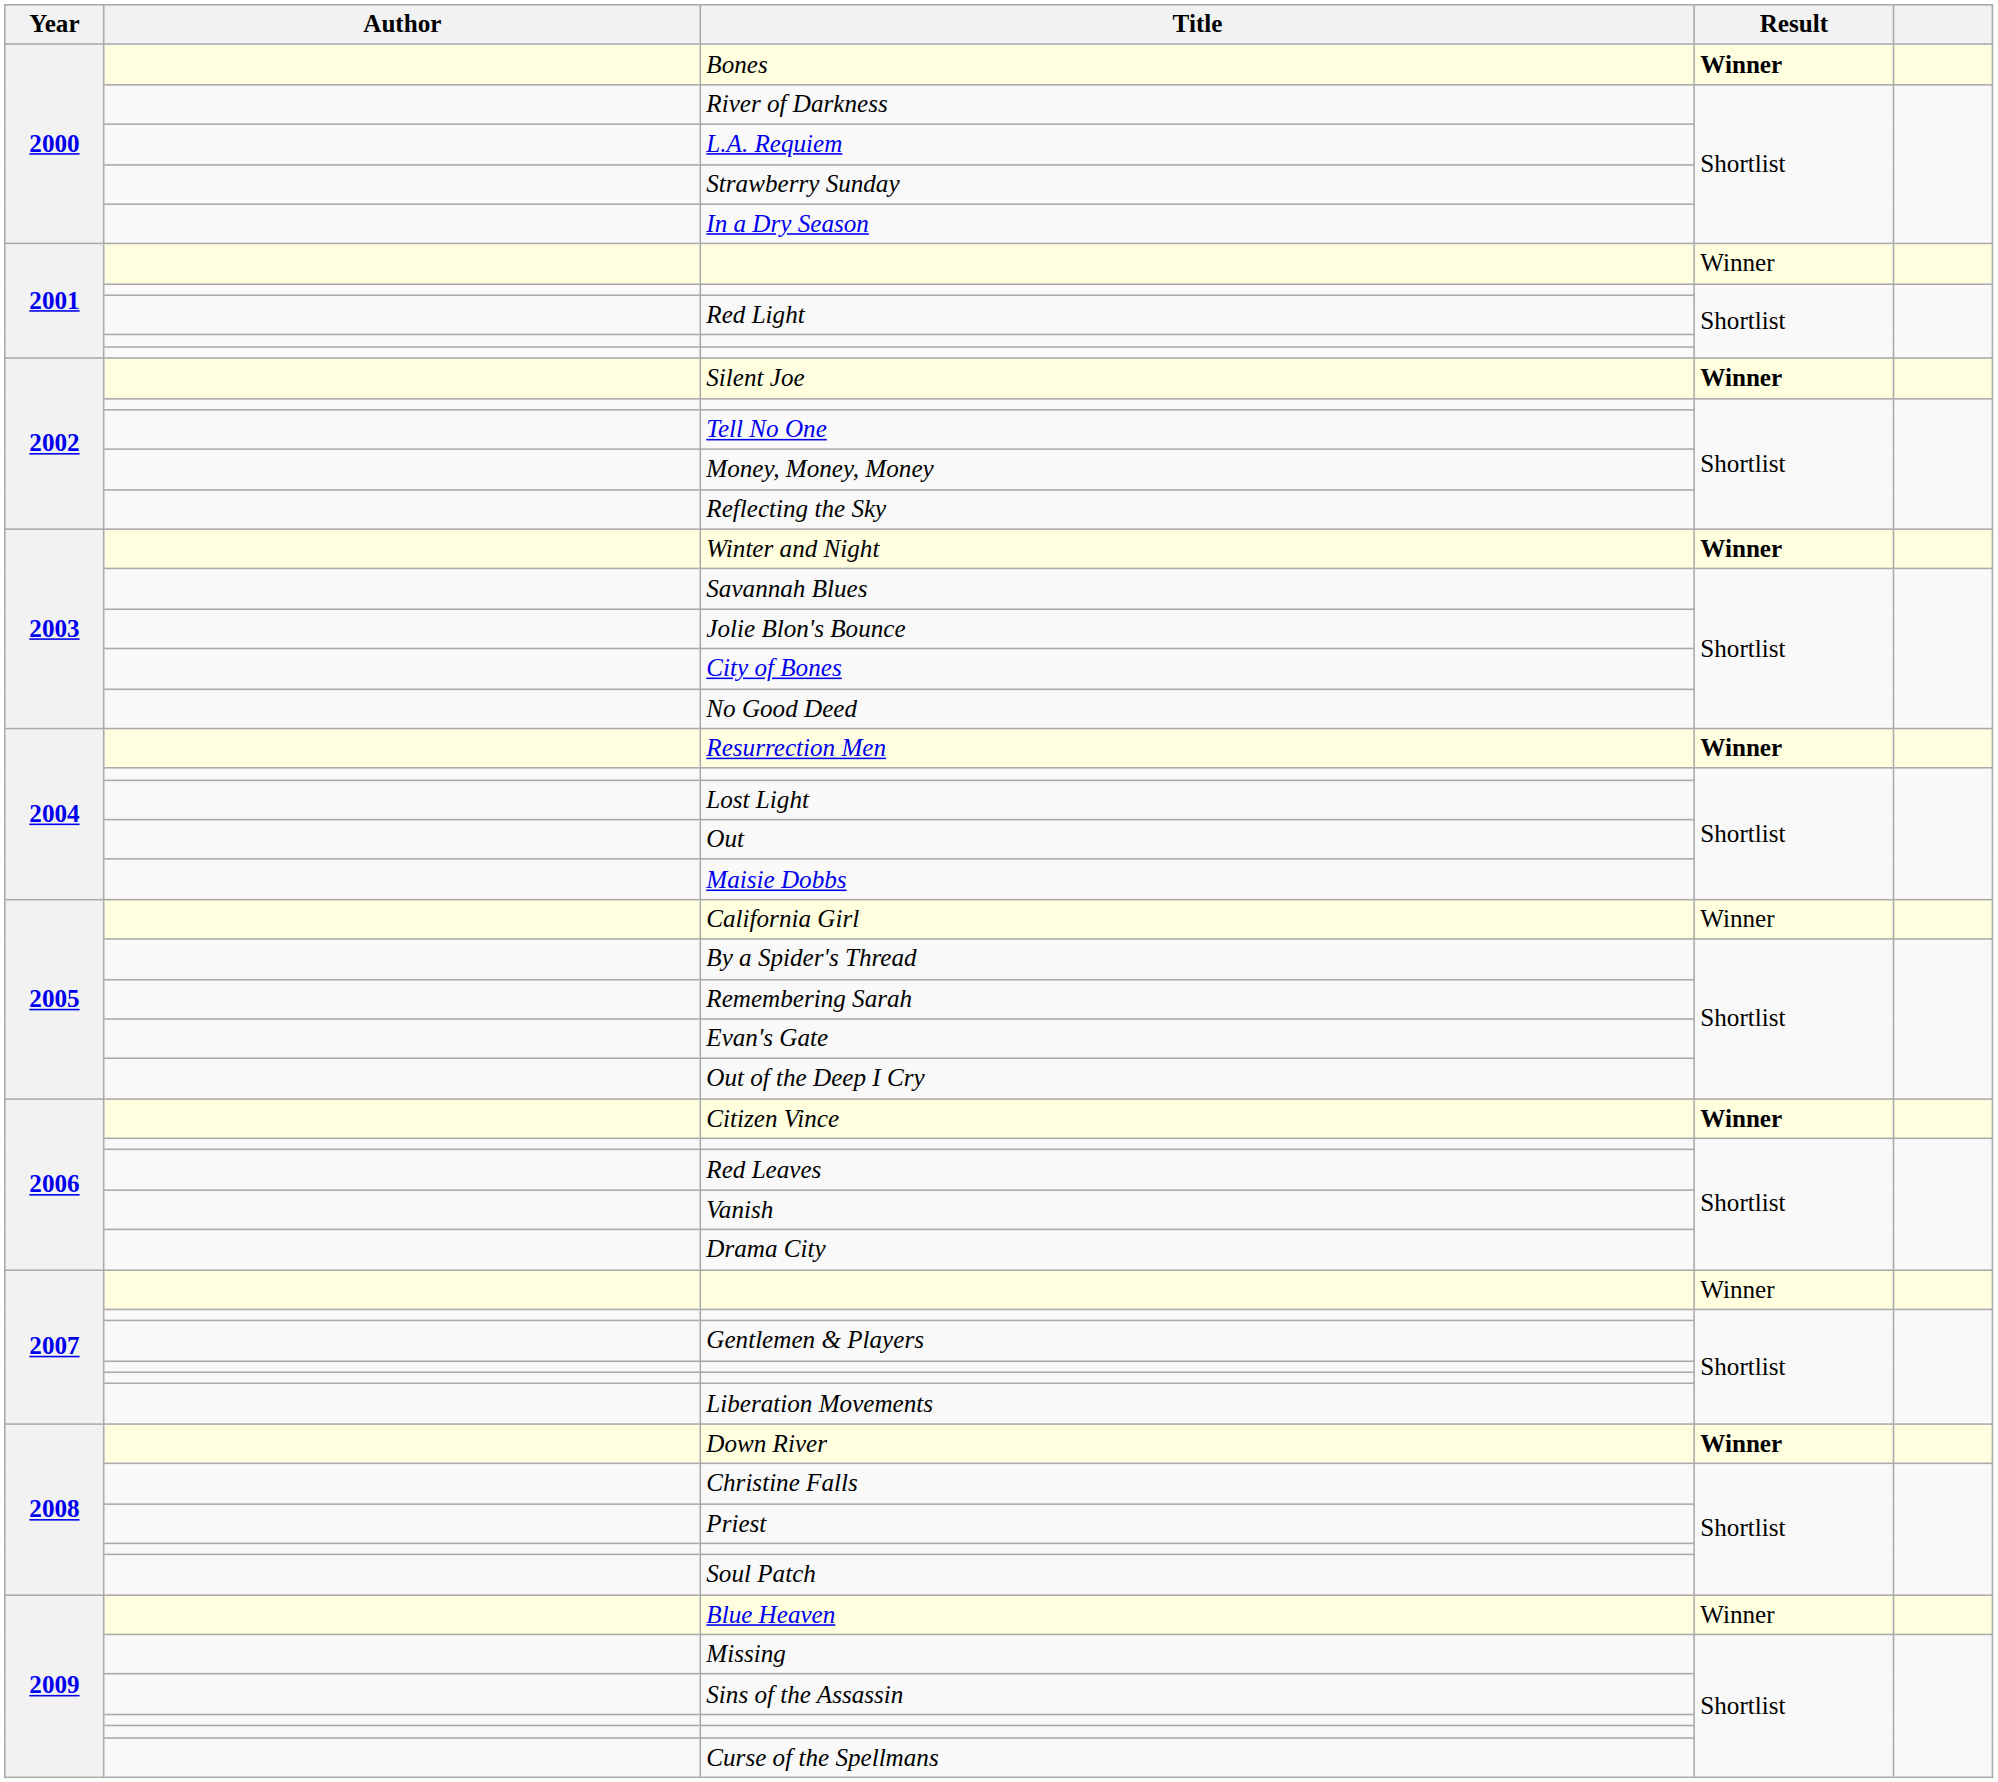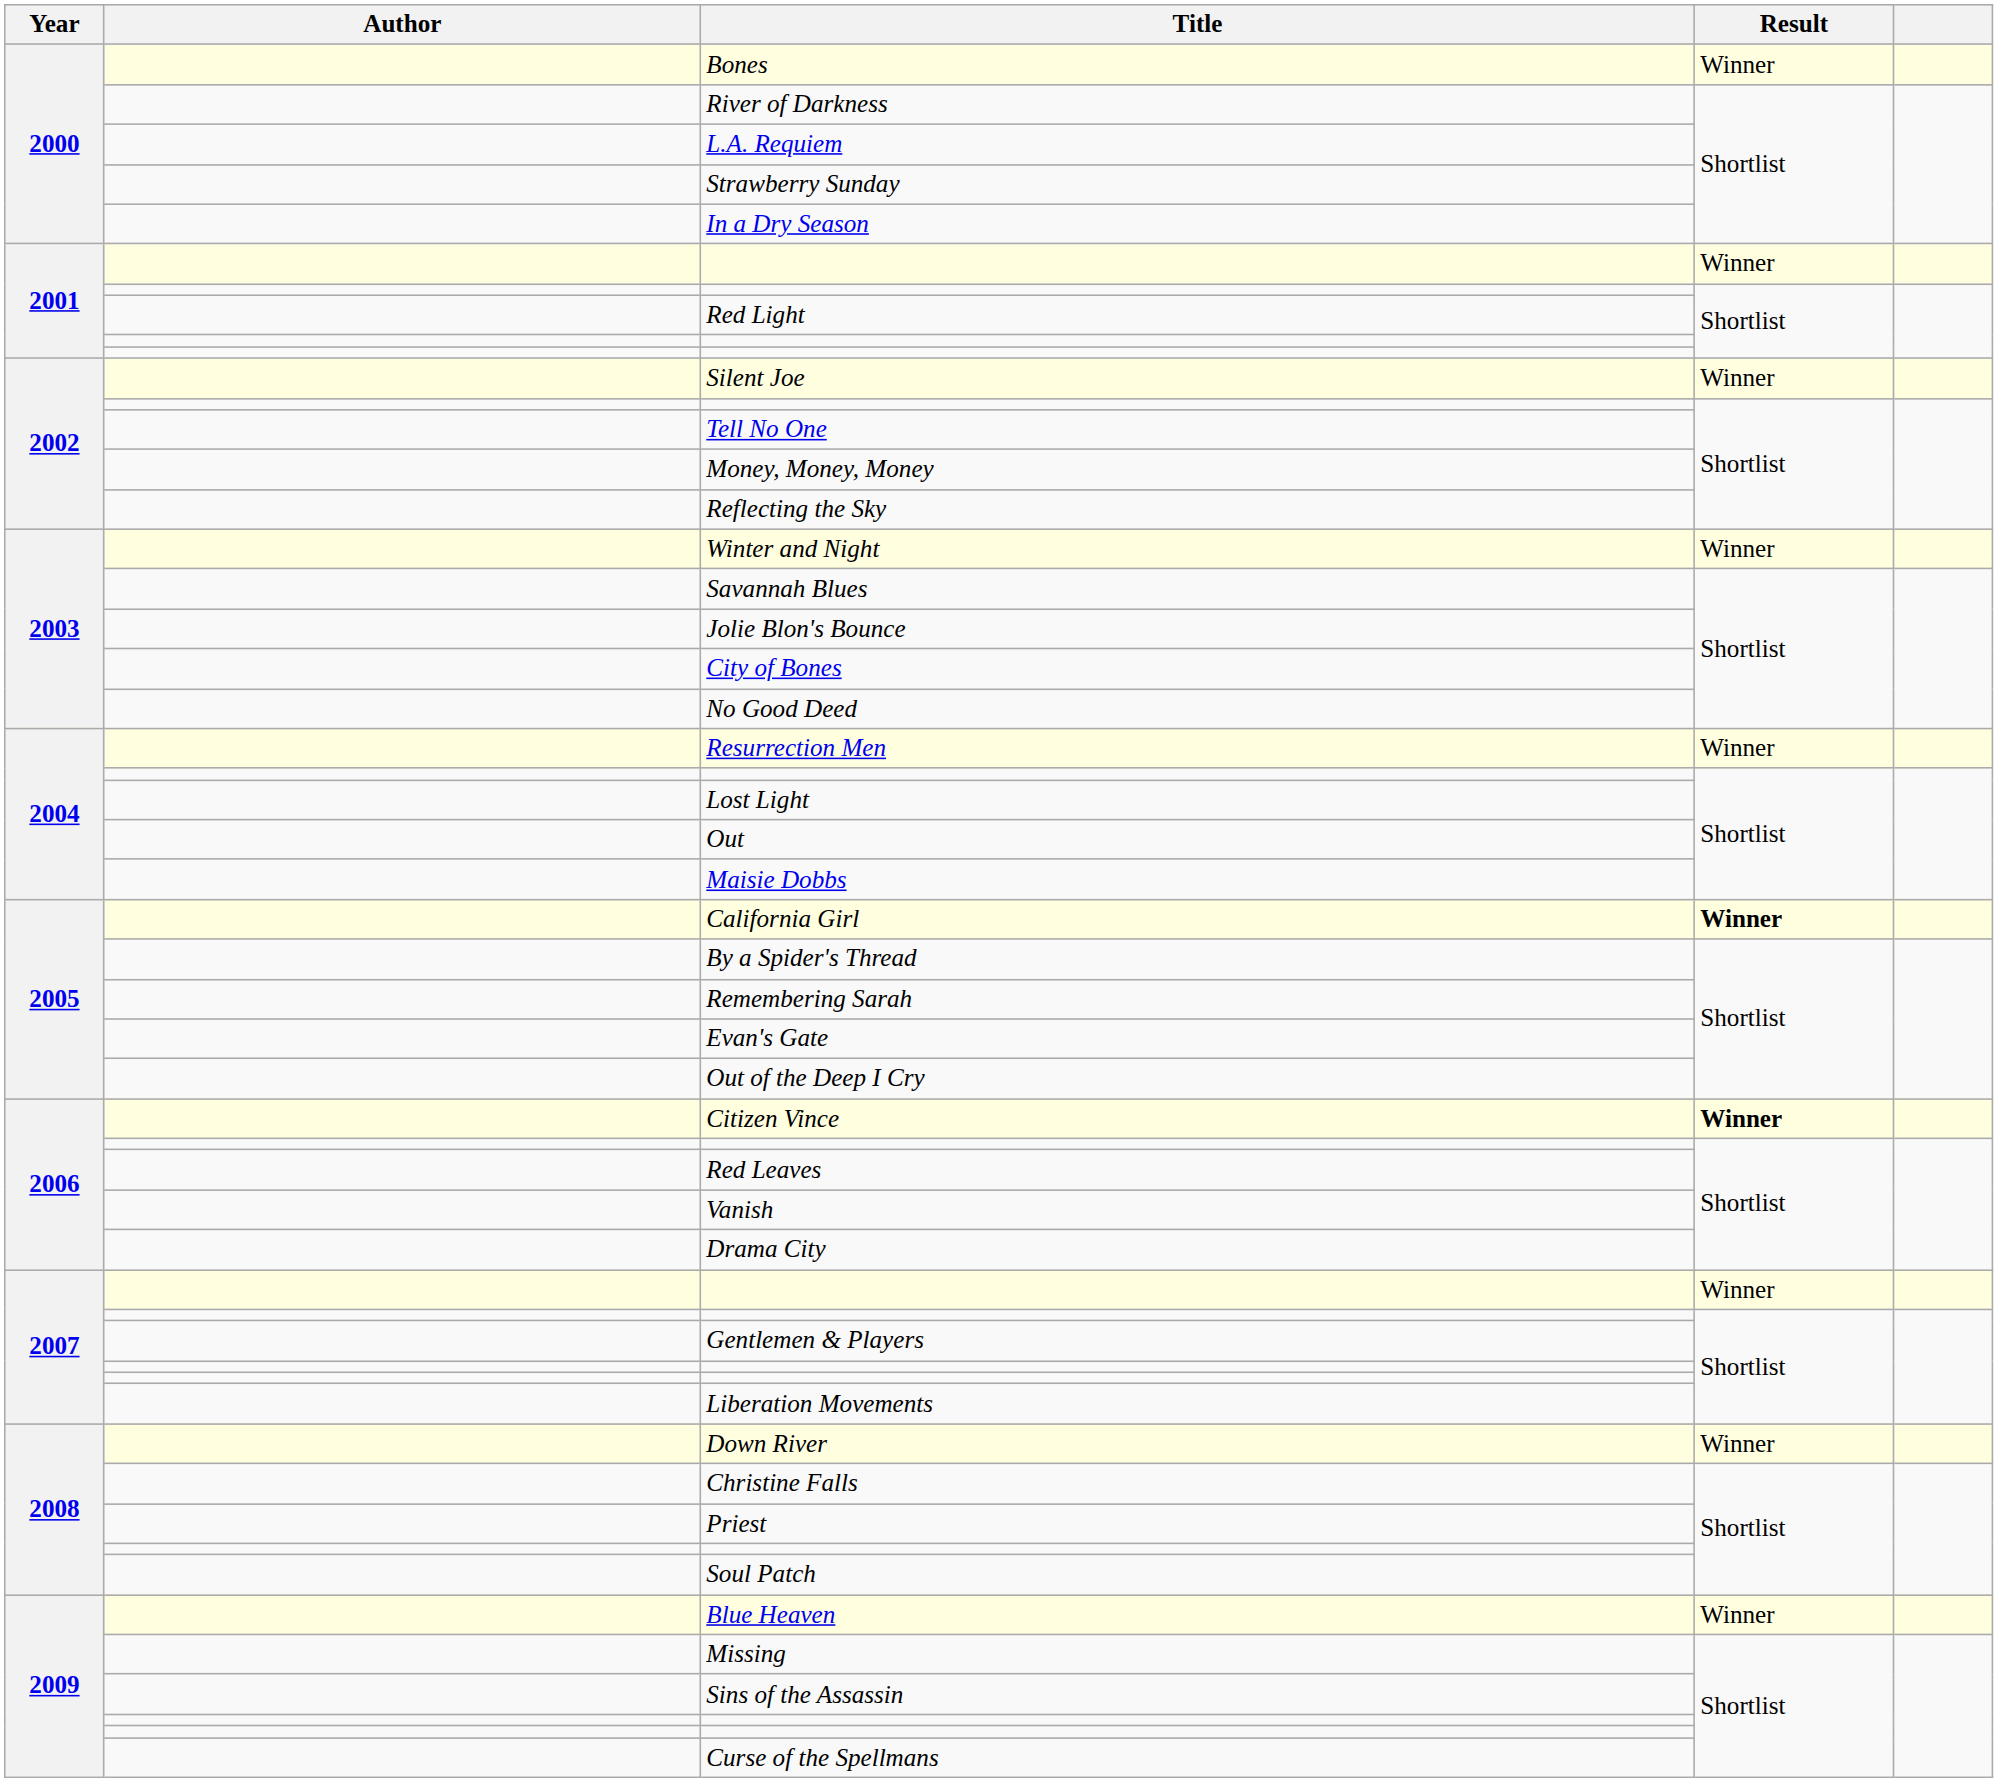(1741, 64) bold -> (1737, 64) normal
(1741, 377) bold -> (1737, 377) normal
(1741, 548) bold -> (1737, 548) normal
(1741, 747) bold -> (1737, 747) normal
(1737, 918) normal -> (1741, 918) bold
(1741, 1443) bold -> (1737, 1443) normal
